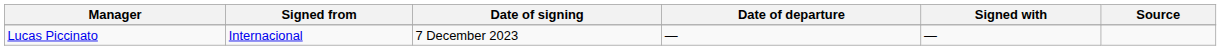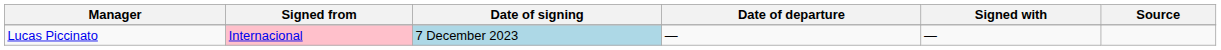(266, 35) no background -> (266, 35) pink background
(467, 35) no background -> (467, 35) lightblue background
